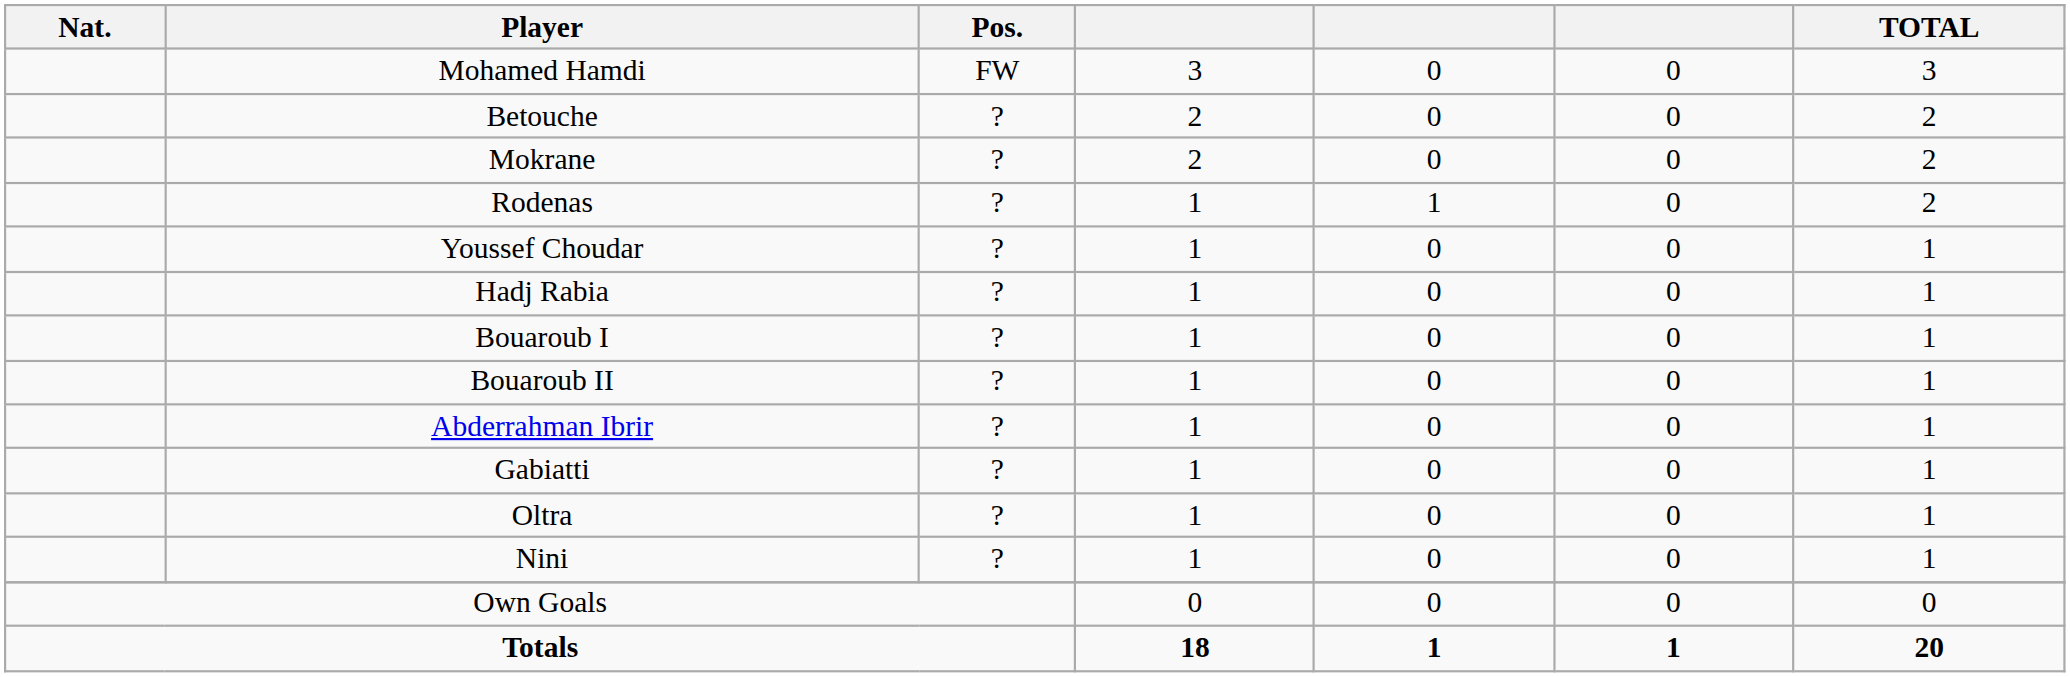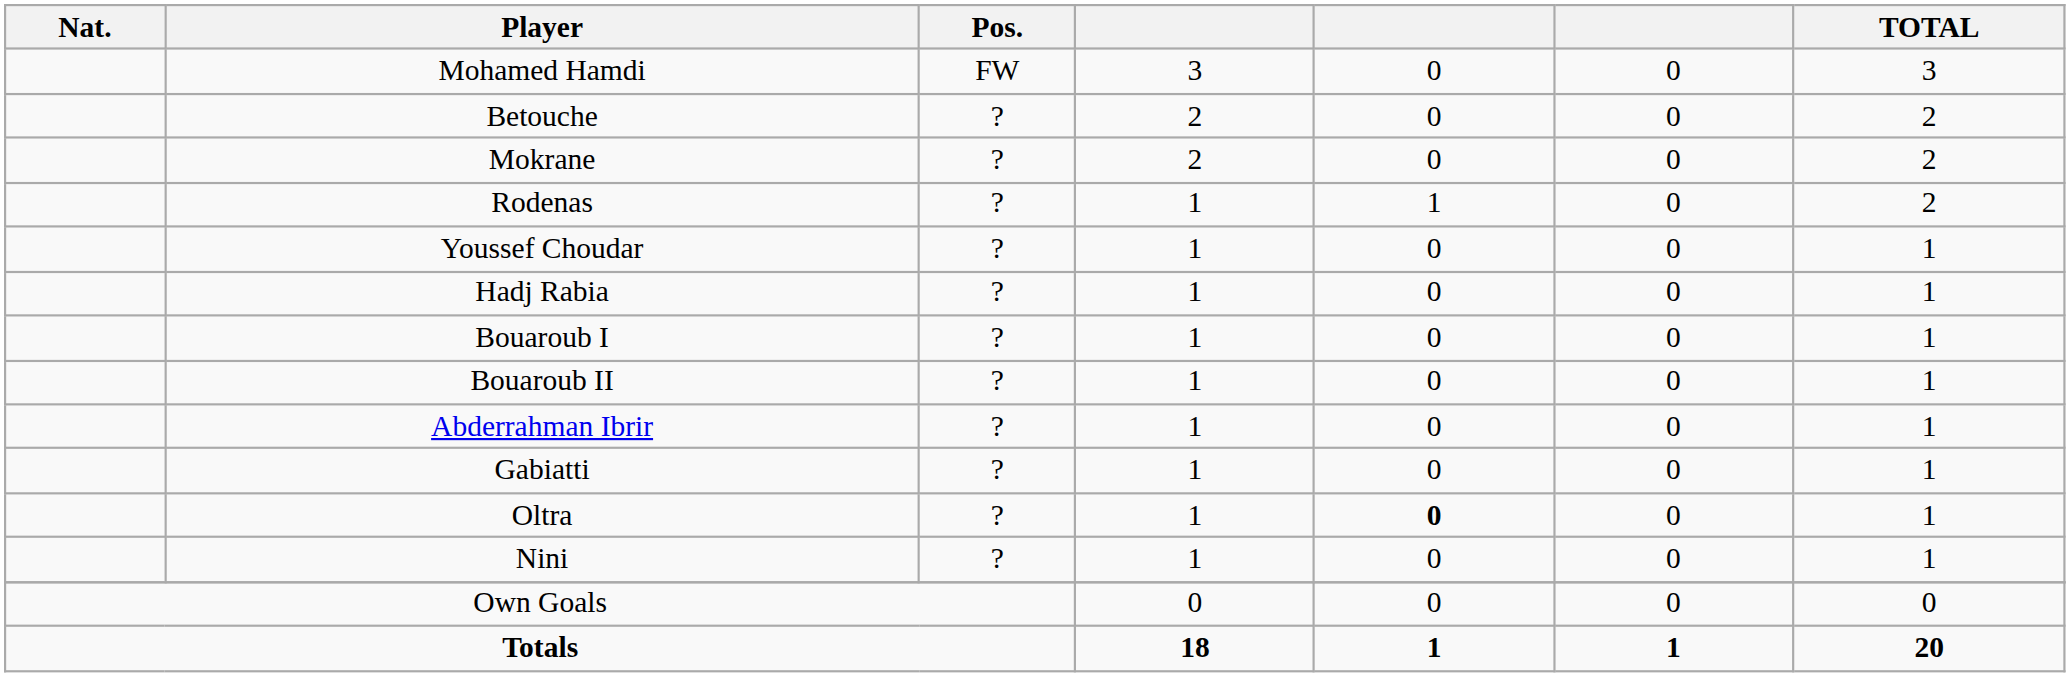(1434, 514) normal -> (1434, 514) bold
